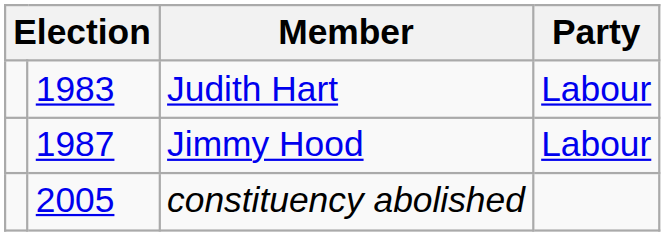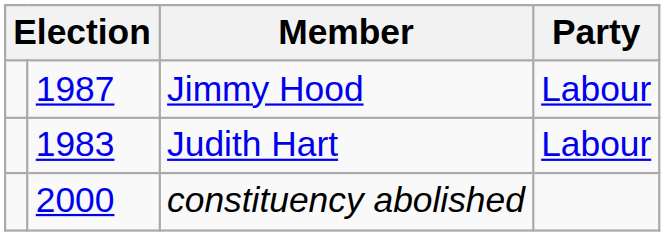rows swapped: (253, 88) <-> (265, 144)
(75, 200) 2005 -> (75, 200) 2000
